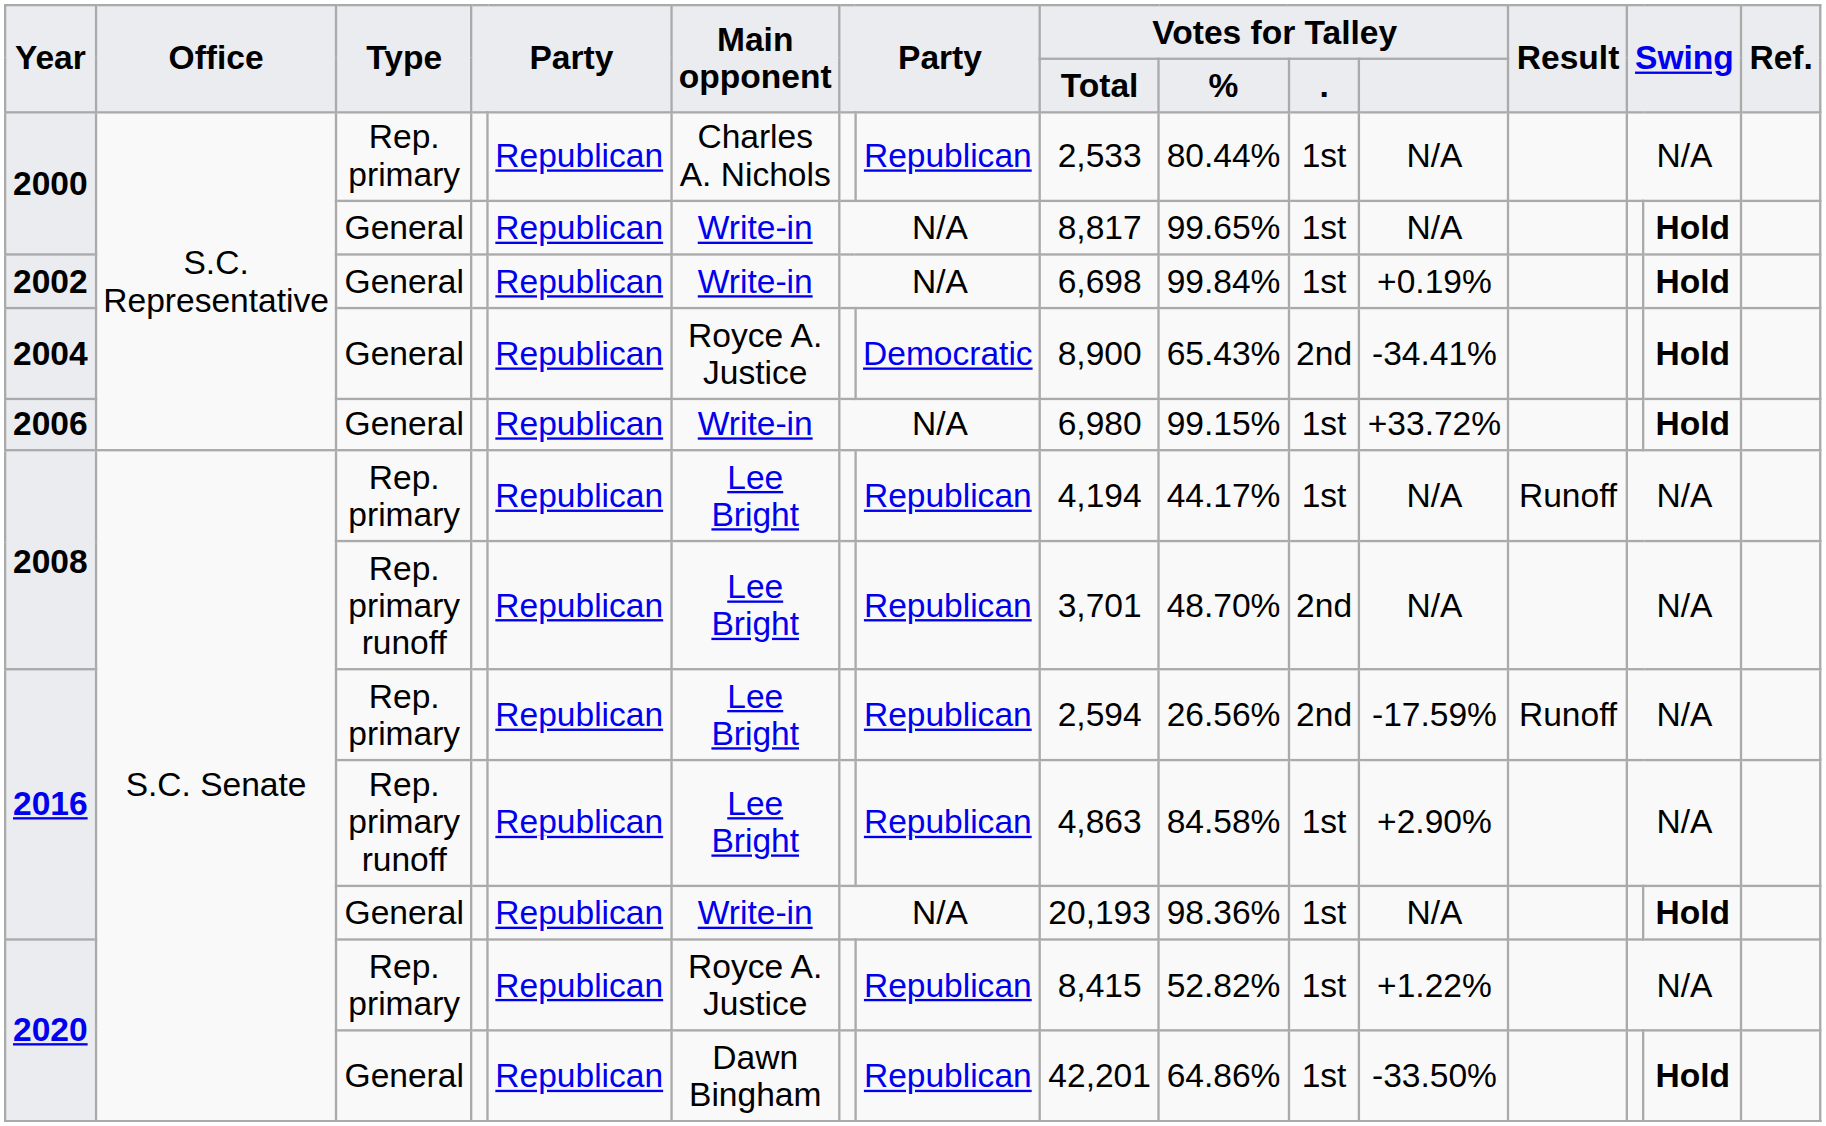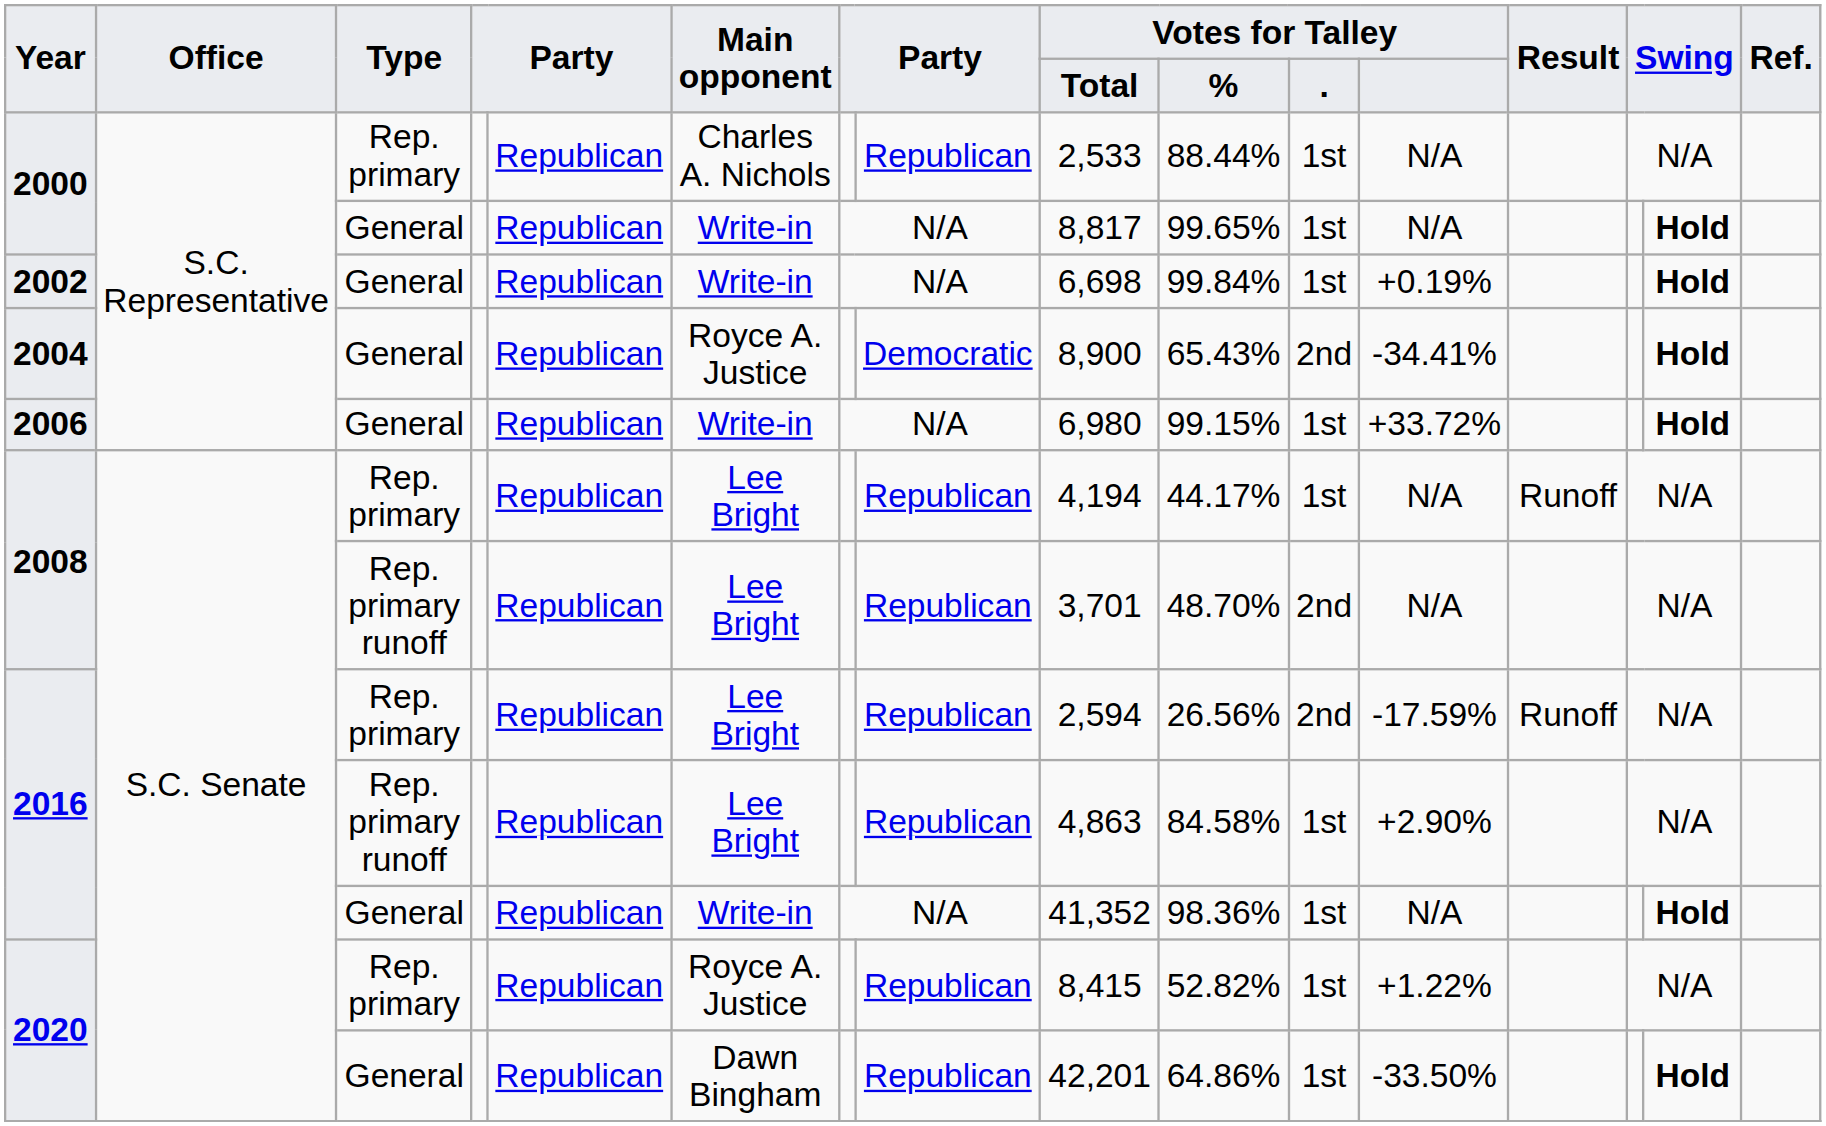(1224, 157) 80.44% -> (1224, 157) 88.44%
(1100, 913) 20,193 -> (1100, 913) 41,352
